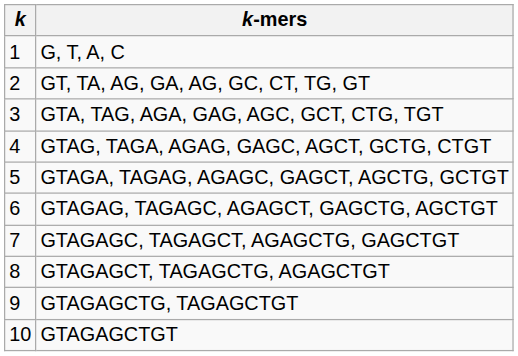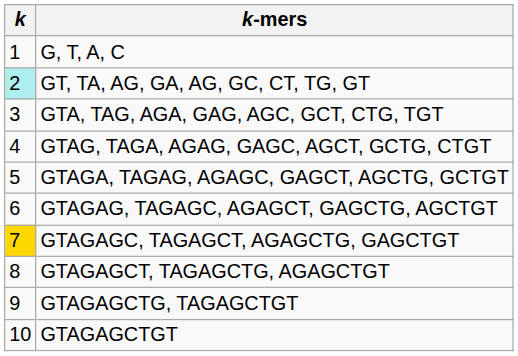(15, 83) no background -> (15, 83) paleturquoise background
(15, 240) no background -> (15, 240) gold background
